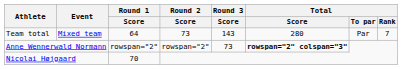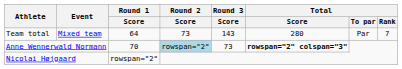(134, 46) rowspan="2" -> (134, 46) 70
(185, 46) no background -> (185, 46) lightblue background
(134, 58) 70 -> (134, 58) rowspan="2"
